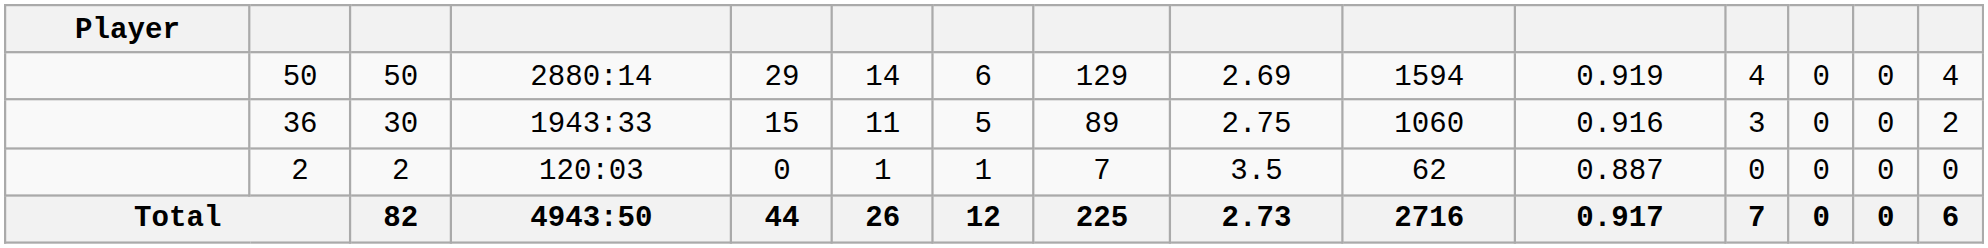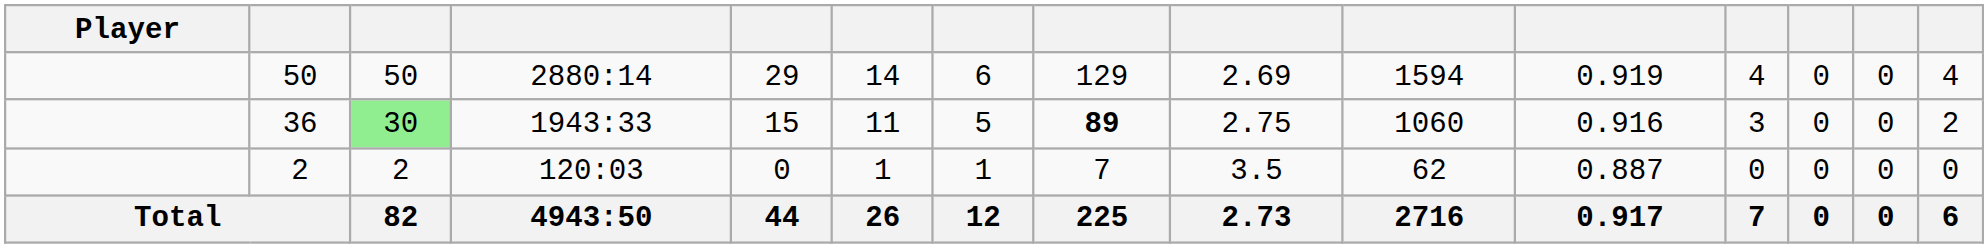(401, 124) no background -> (401, 124) lightgreen background
(1102, 124) normal -> (1102, 124) bold
